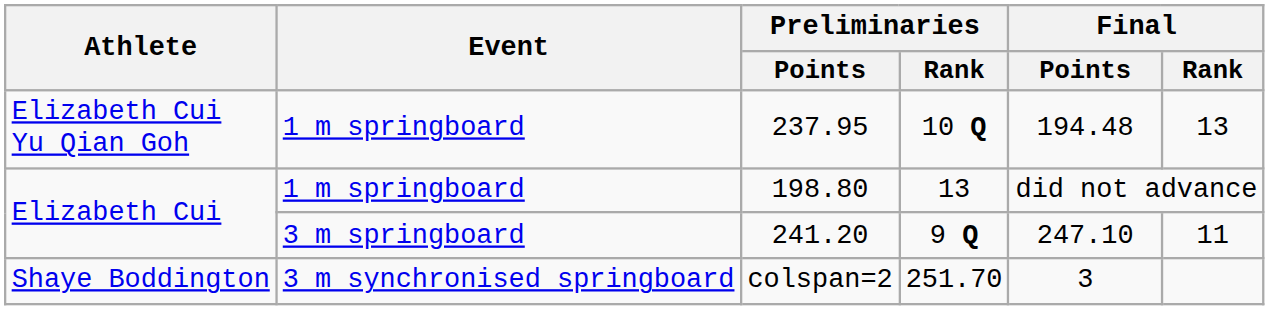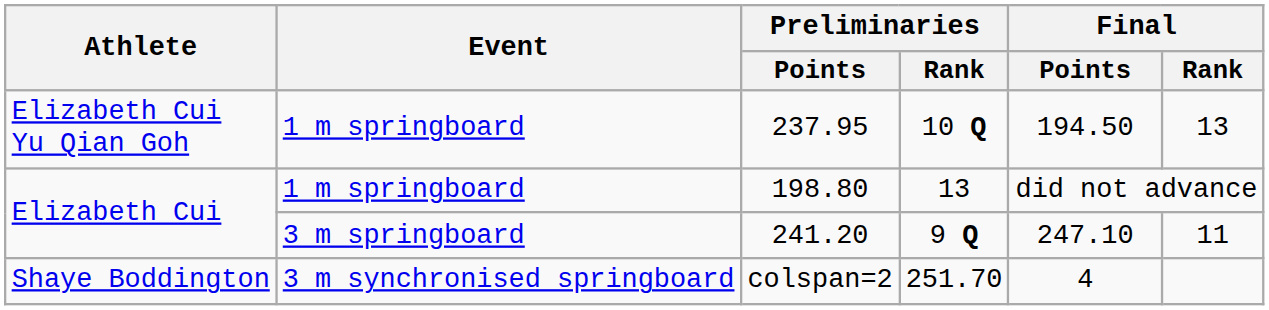(1085, 129) 194.48 -> (1085, 129) 194.50
(1085, 281) 3 -> (1085, 281) 4
